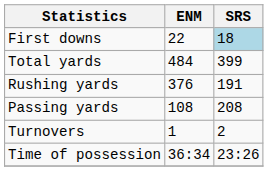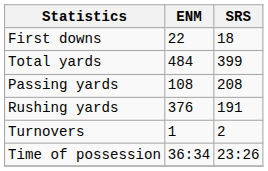(226, 39) lightblue background -> (226, 39) no background
rows swapped: (63, 86) <-> (63, 109)
